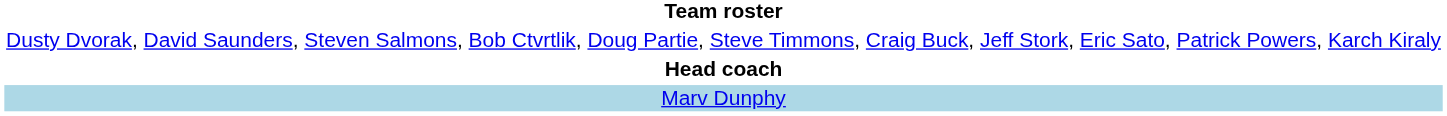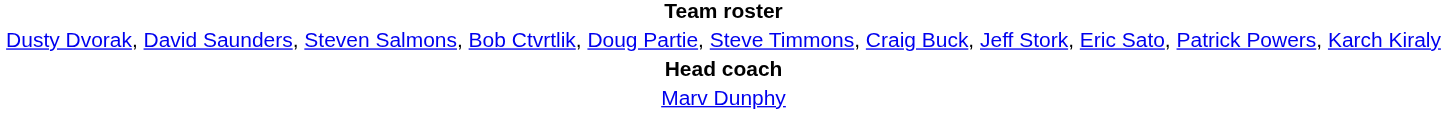(724, 98) lightblue background -> (724, 98) no background
